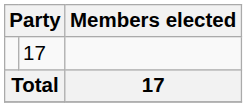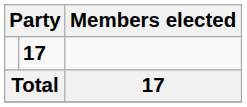(34, 53) normal -> (34, 53) bold
